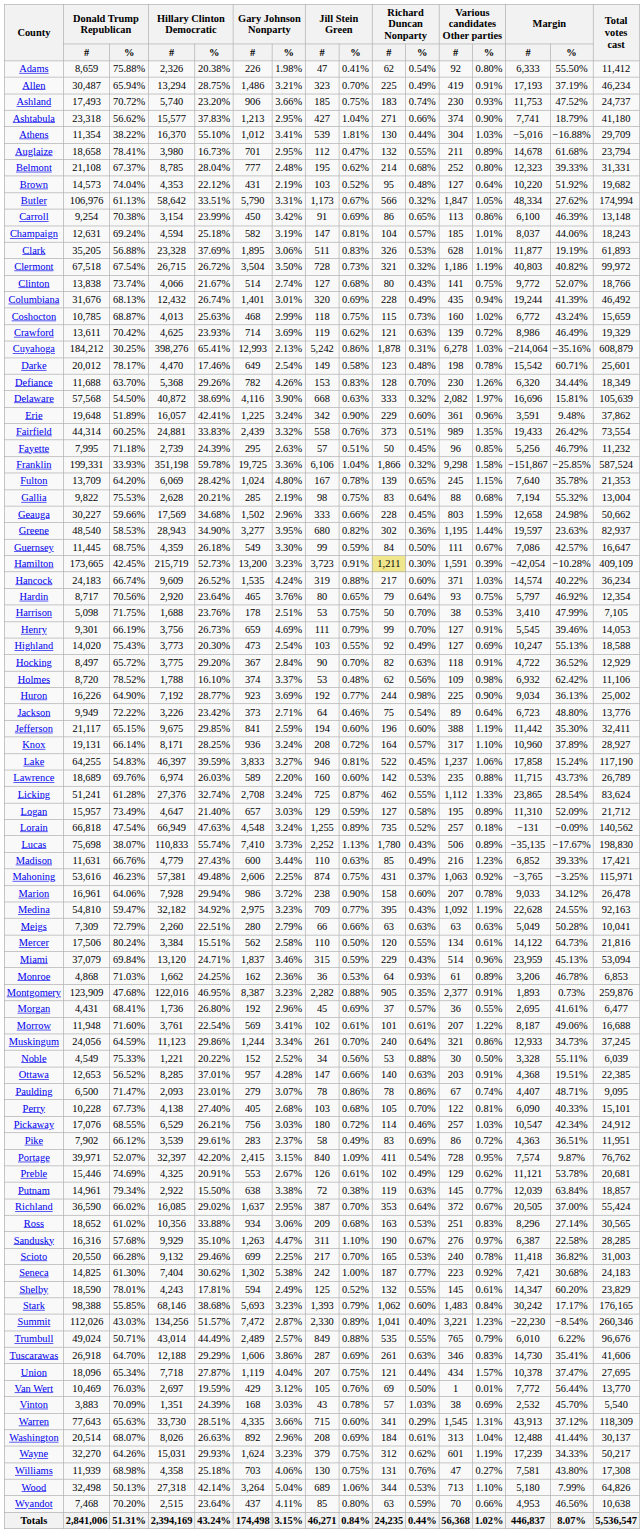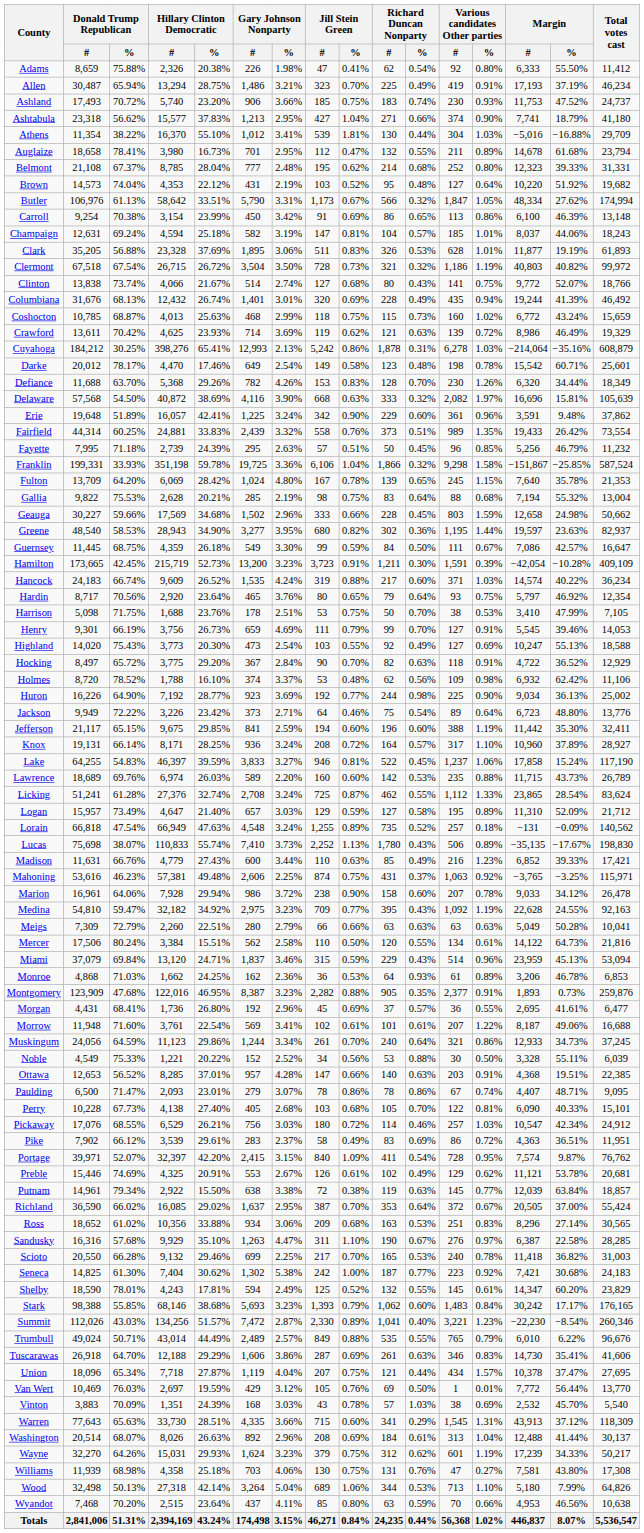(389, 563) khaki background -> (389, 563) no background
